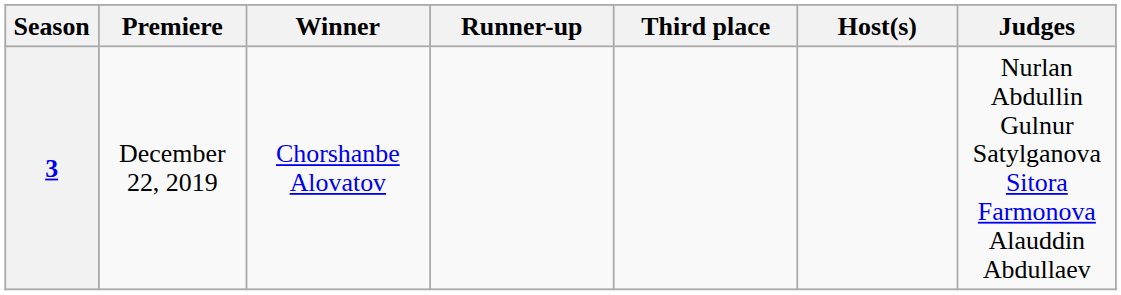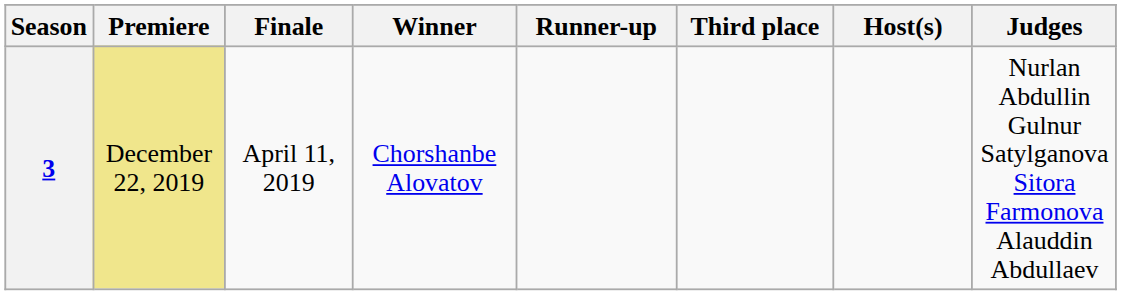+ column: (289, 26)
(172, 168) no background -> (159, 168) khaki background
